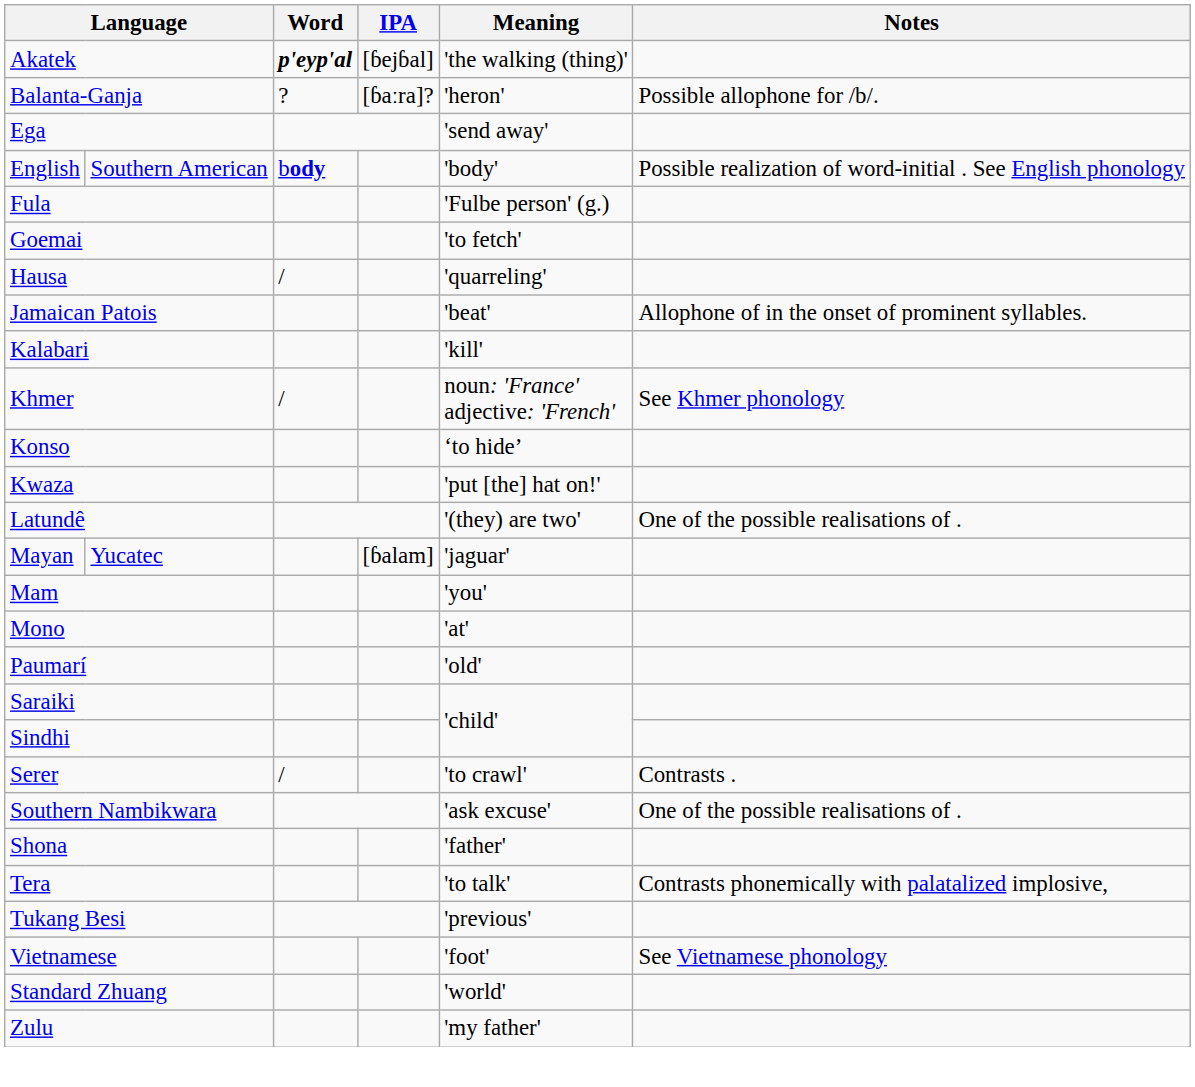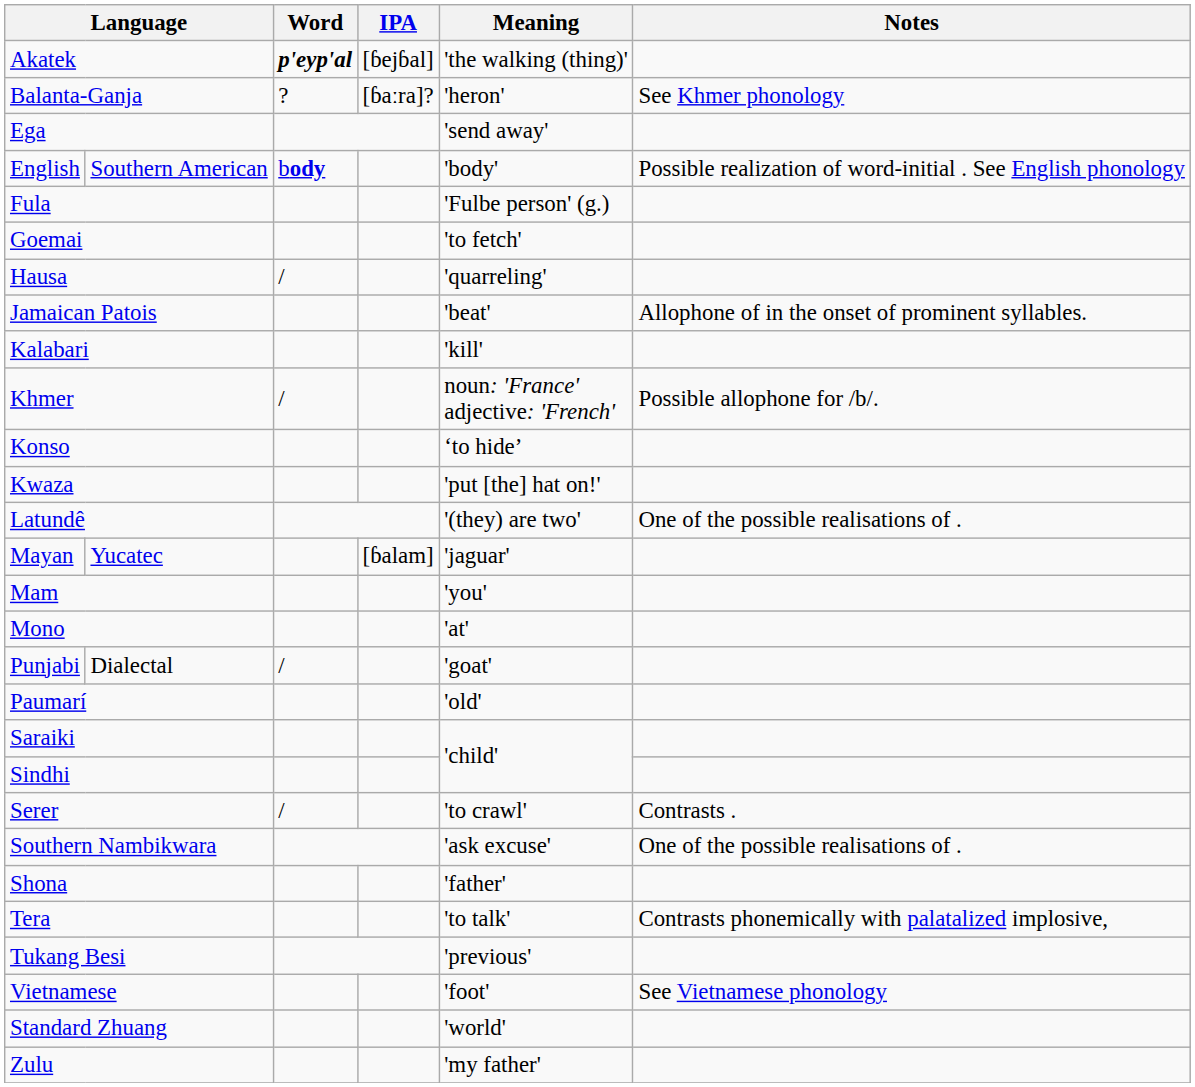(759, 95) Possible allophone for /b/. -> (741, 95) See Khmer phonology
(741, 398) See Khmer phonology -> (759, 398) Possible allophone for /b/.
+ row: (45, 665)
